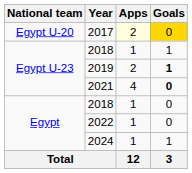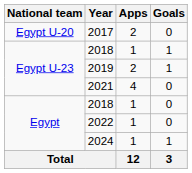(133, 31) lightyellow background -> (133, 31) no background
(169, 31) gold background -> (169, 31) no background
(169, 68) bold -> (169, 68) normal
(169, 86) bold -> (169, 86) normal
